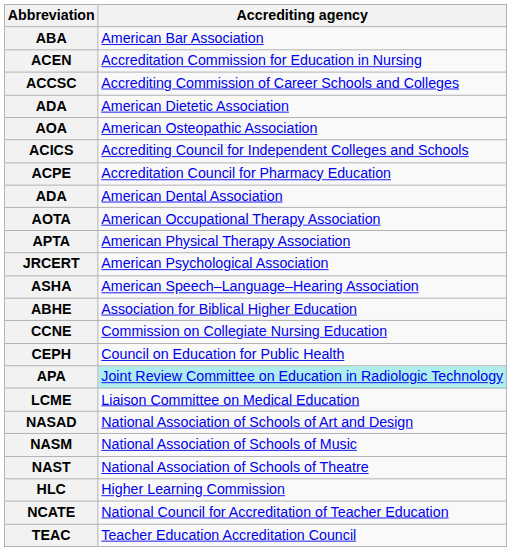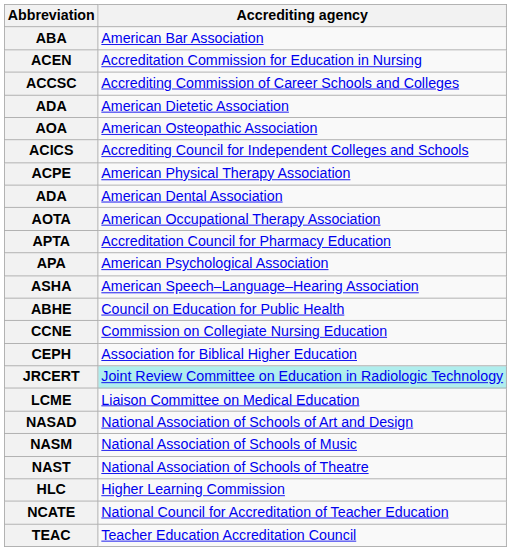(246, 173) Accreditation Council for Pharmacy Education -> (226, 173) American Physical Therapy Association
(226, 241) American Physical Therapy Association -> (246, 241) Accreditation Council for Pharmacy Education
(51, 264) JRCERT -> (51, 264) APA
(229, 309) Association for Biblical Higher Education -> (223, 309) Council on Education for Public Health
(223, 354) Council on Education for Public Health -> (229, 354) Association for Biblical Higher Education
(51, 377) APA -> (51, 377) JRCERT
